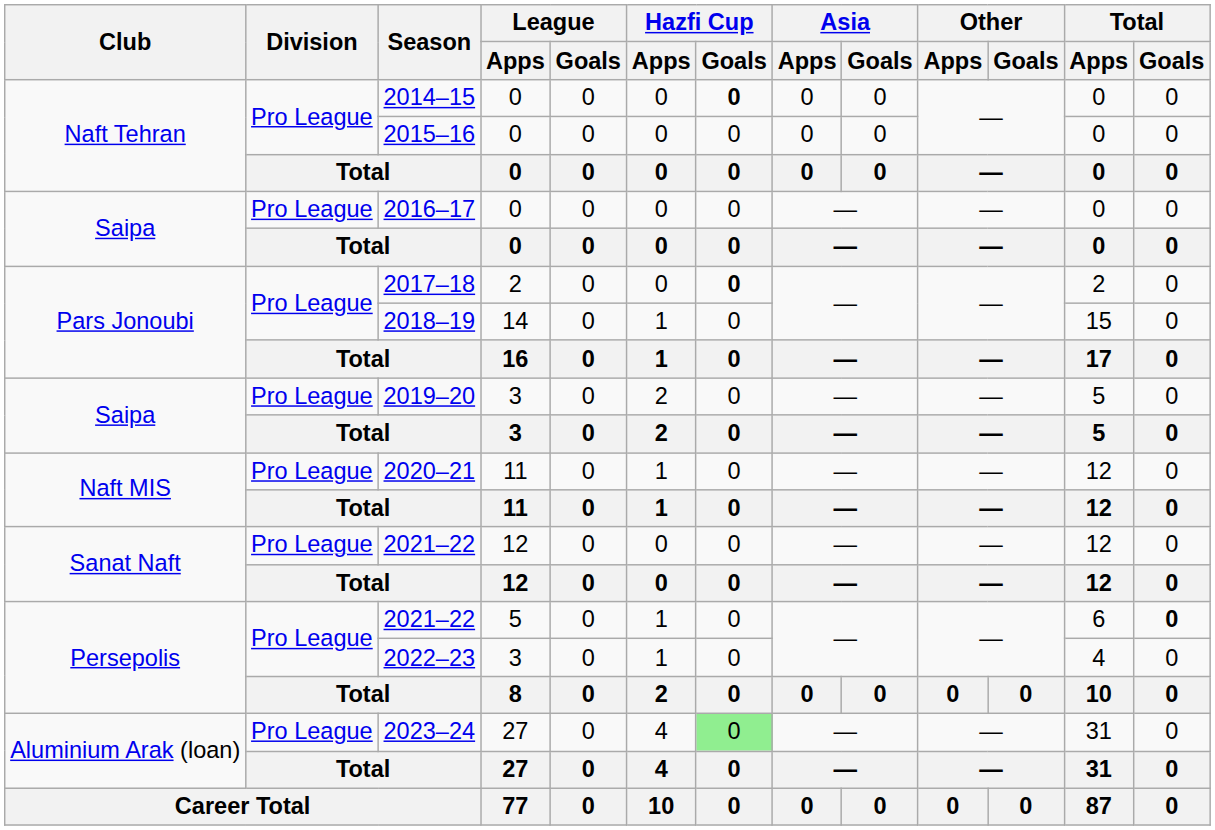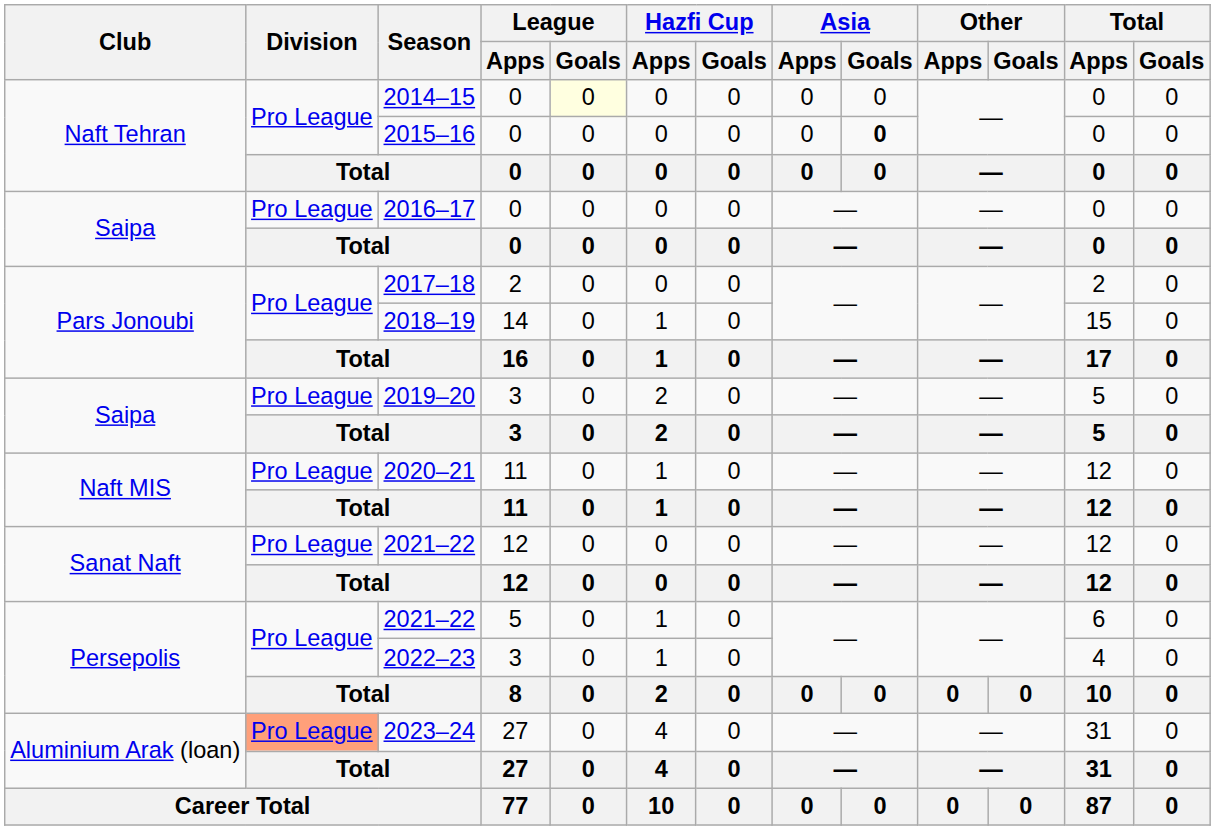(588, 97) no background -> (588, 97) lightyellow background
(734, 97) bold -> (734, 97) normal
(880, 135) normal -> (880, 135) bold
(734, 284) bold -> (734, 284) normal
(1172, 619) bold -> (1172, 619) normal
(312, 731) no background -> (312, 731) lightsalmon background
(734, 731) lightgreen background -> (734, 731) no background
